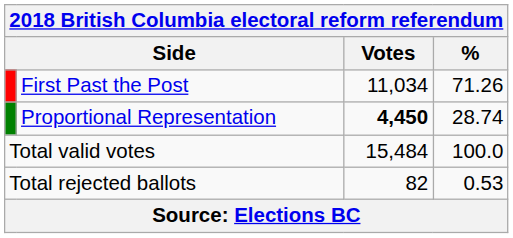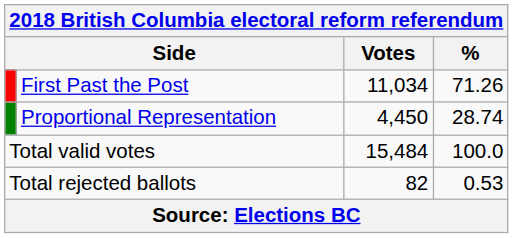(403, 118) bold -> (403, 118) normal
